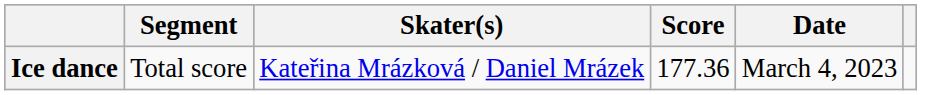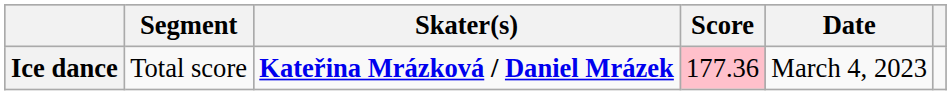(452, 67) normal -> (467, 67) bold
(693, 67) no background -> (723, 67) pink background
